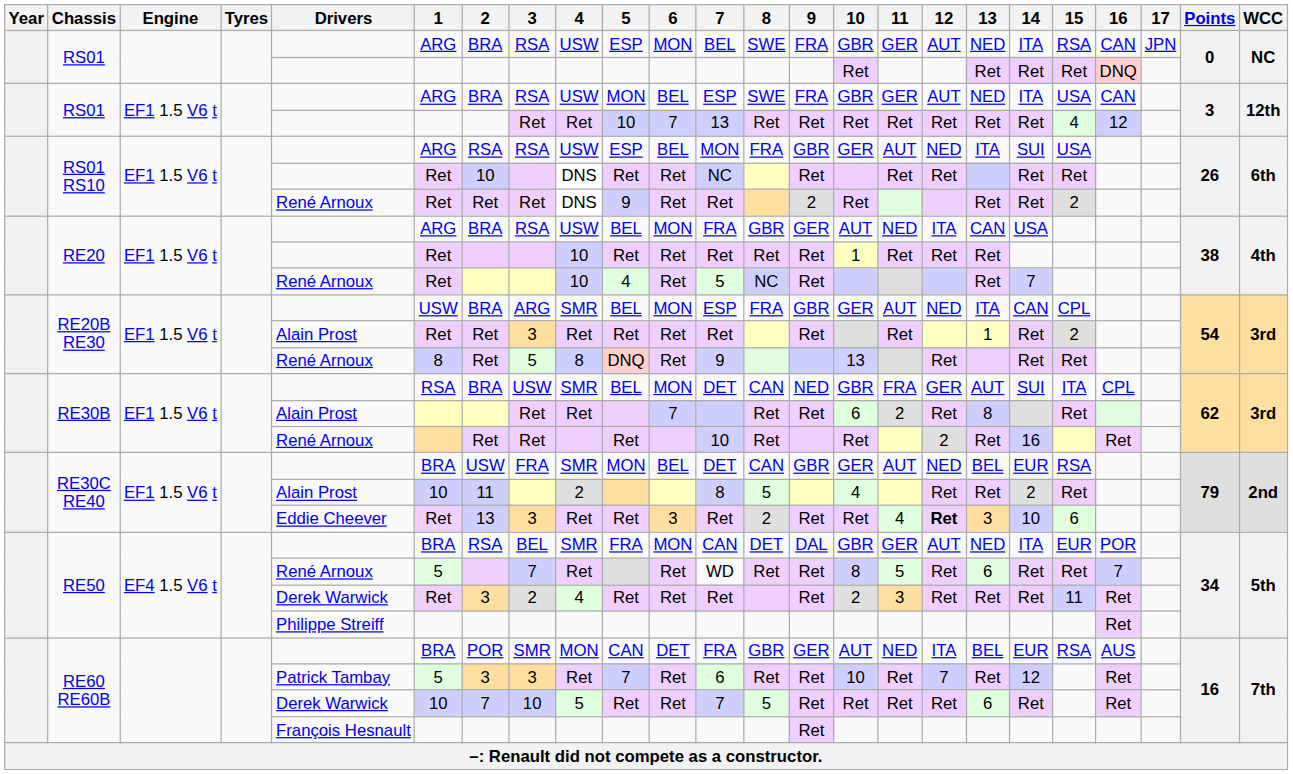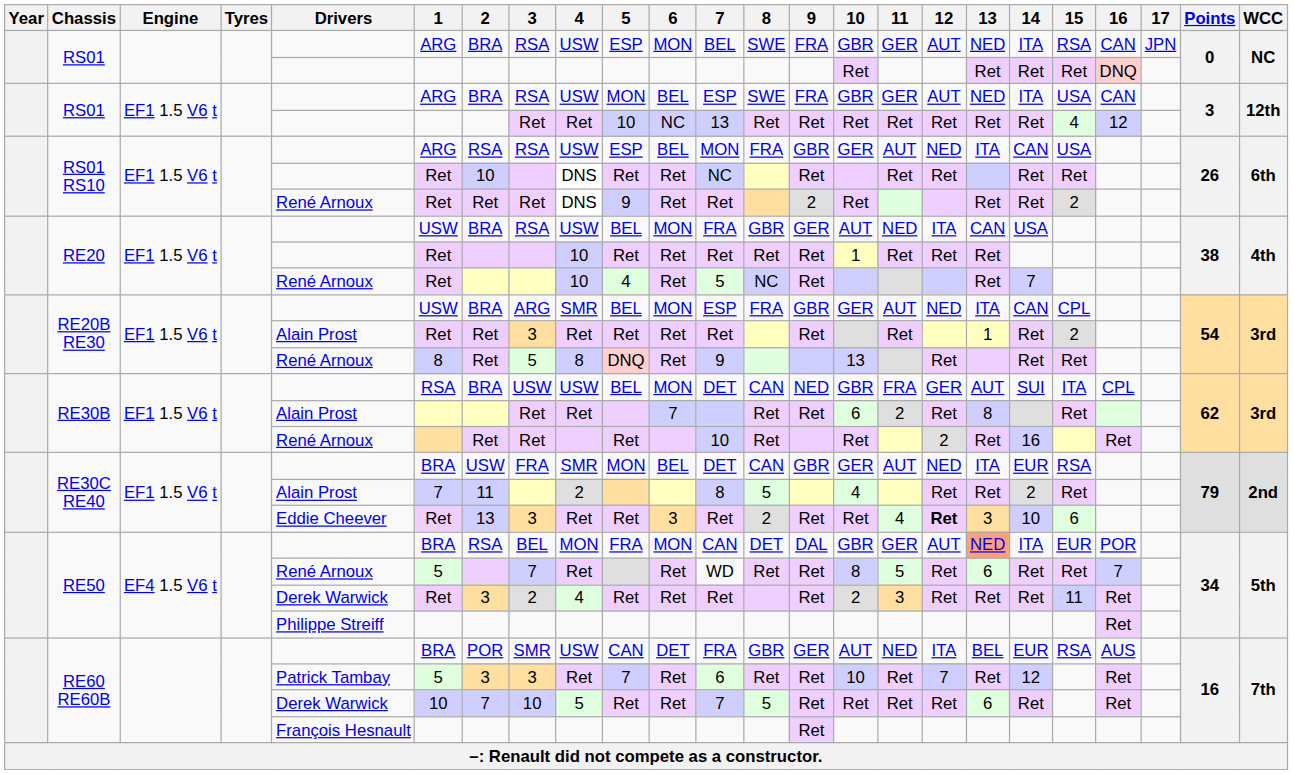(673, 123) 7 -> (673, 123) NC
(1031, 149) SUI -> (1031, 149) CAN
(438, 228) ARG -> (438, 228) USW
(579, 387) SMR -> (579, 387) USW
(988, 466) BEL -> (988, 466) ITA
(438, 492) 10 -> (438, 492) 7
(579, 545) SMR -> (579, 545) MON
(988, 545) no background -> (988, 545) lightsalmon background
(579, 650) MON -> (579, 650) USW
